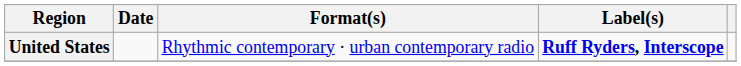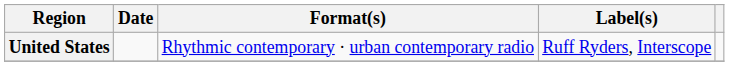(633, 46) bold -> (627, 46) normal
